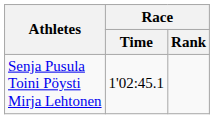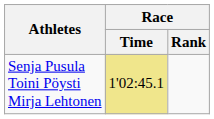(136, 84) no background -> (136, 84) khaki background
